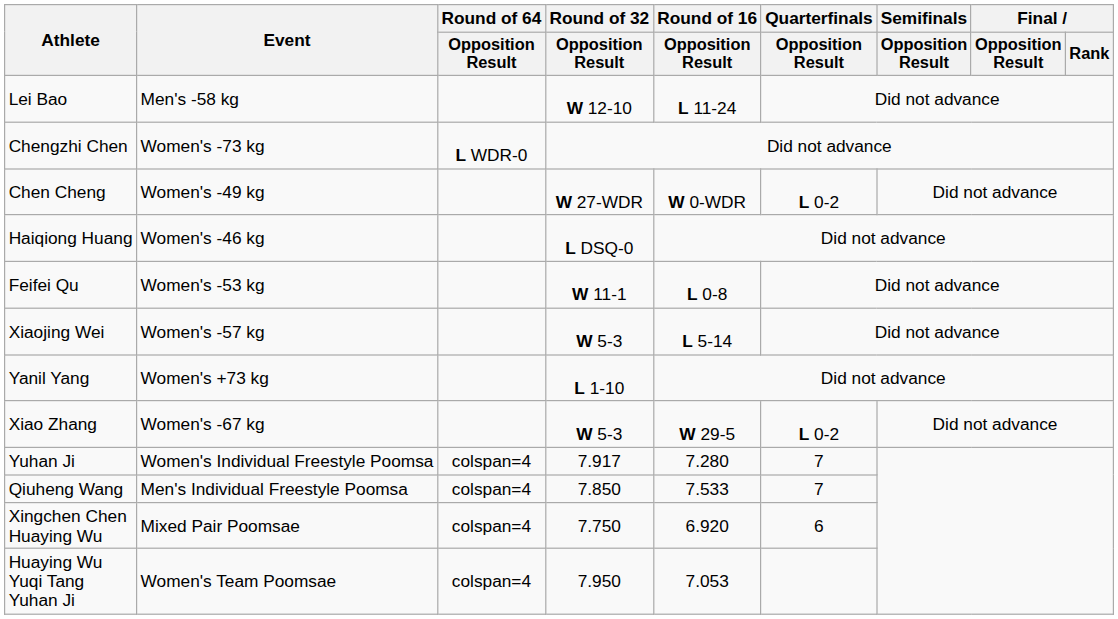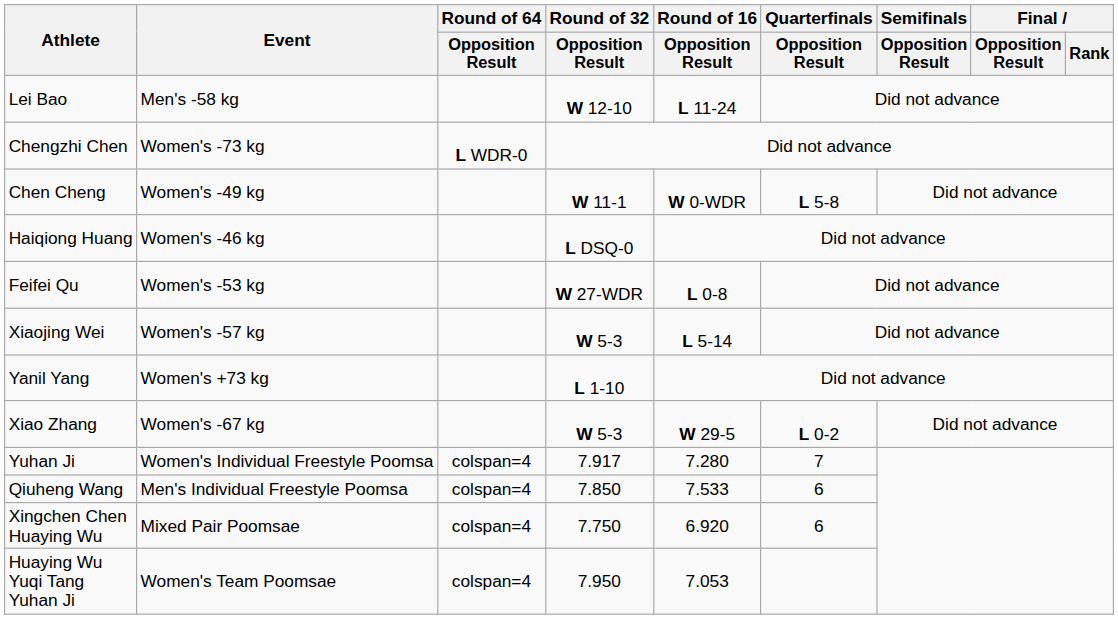(599, 202) W 27-WDR -> (599, 202) W 11-1
(819, 202) L 0-2 -> (819, 202) L 5-8
(599, 295) W 11-1 -> (599, 295) W 27-WDR
(819, 489) 7 -> (819, 489) 6
